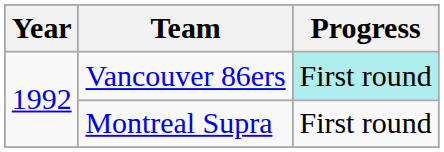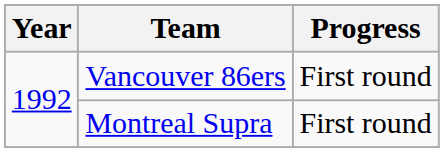(366, 75) paleturquoise background -> (366, 75) no background
